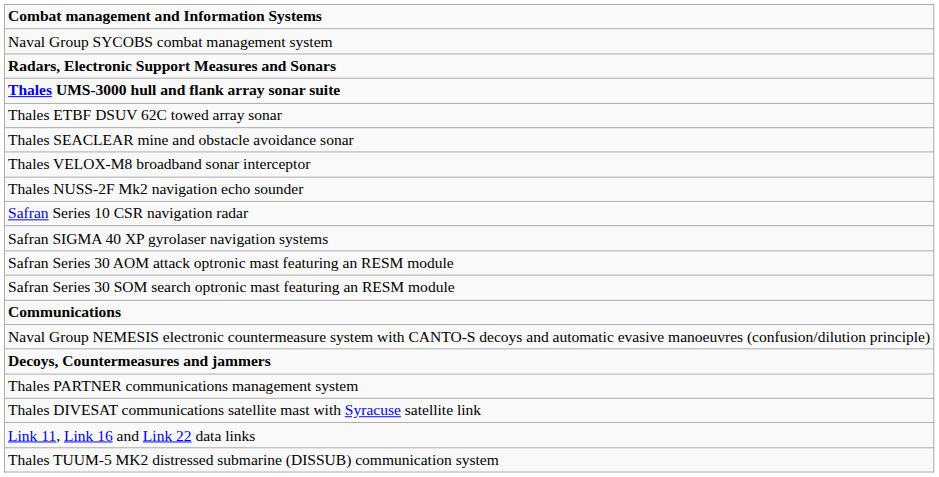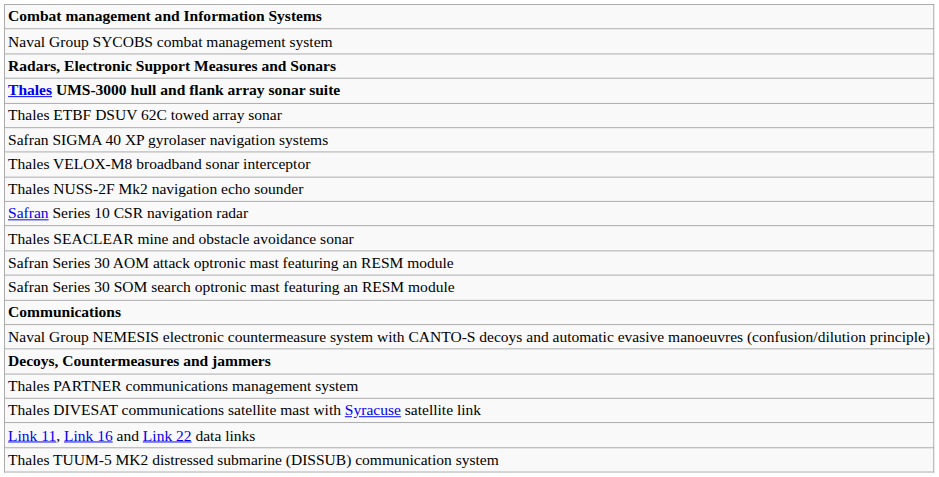(181, 139) Thales SEACLEAR mine and obstacle avoidance sonar -> (168, 139) Safran SIGMA 40 XP gyrolaser navigation systems
(168, 238) Safran SIGMA 40 XP gyrolaser navigation systems -> (181, 238) Thales SEACLEAR mine and obstacle avoidance sonar
